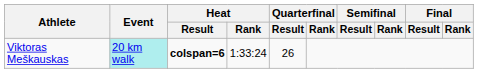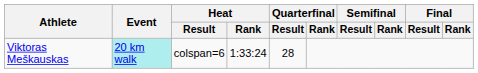(197, 54) bold -> (199, 54) normal
(288, 54) 26 -> (288, 54) 28
